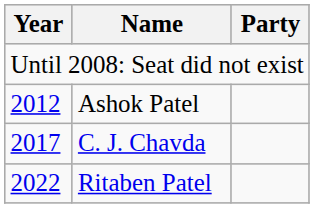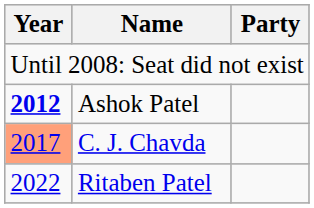(35, 103) normal -> (35, 103) bold
(35, 143) no background -> (35, 143) lightsalmon background
